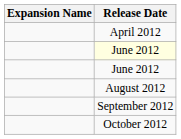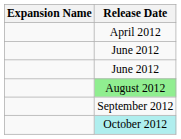(135, 50) lightyellow background -> (135, 50) no background
(135, 87) no background -> (135, 87) lightgreen background
(135, 124) no background -> (135, 124) paleturquoise background
